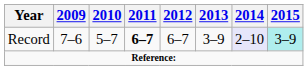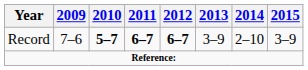(107, 39) normal -> (107, 39) bold
(178, 39) normal -> (178, 39) bold
(249, 39) lavender background -> (249, 39) no background
(285, 39) paleturquoise background -> (285, 39) no background
